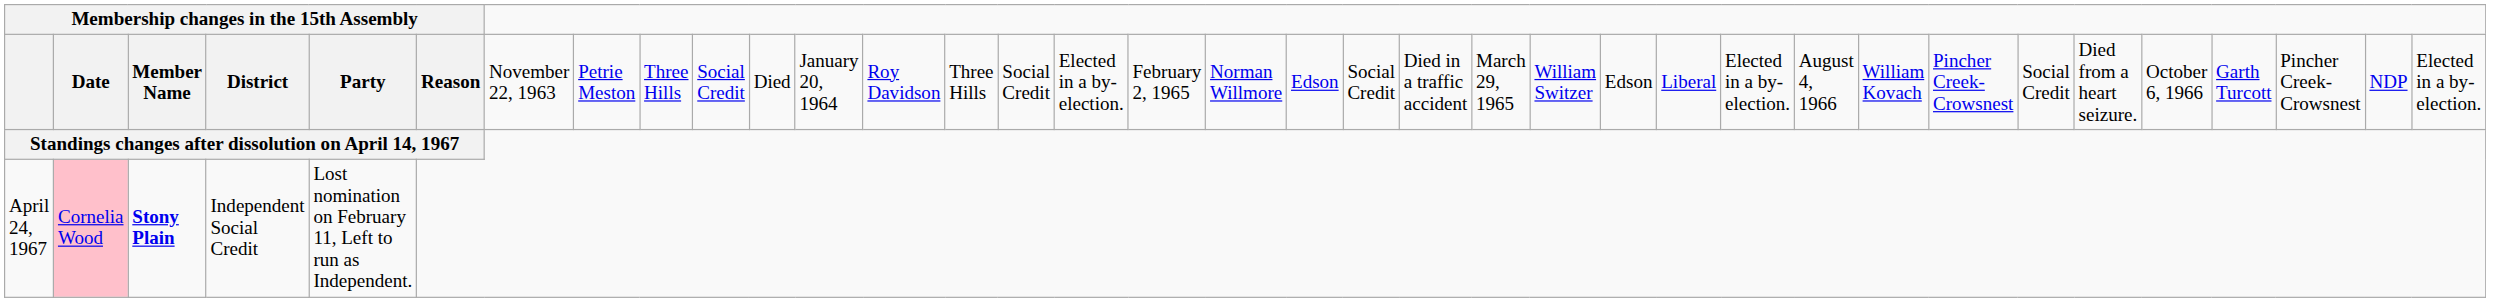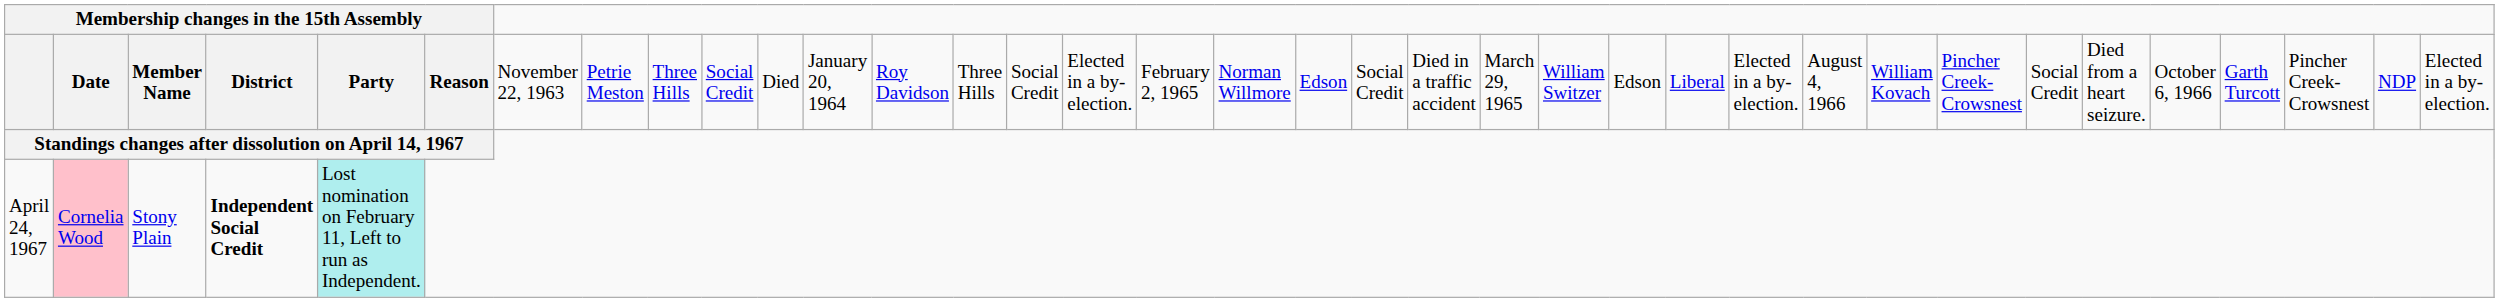(156, 227) bold -> (155, 227) normal
(258, 227) normal -> (262, 227) bold
(363, 227) no background -> (371, 227) paleturquoise background
